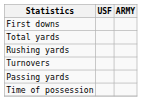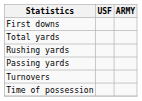rows swapped: (38, 77) <-> (28, 63)
